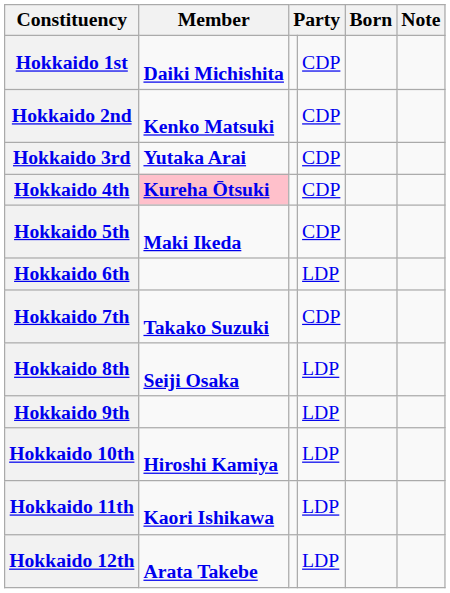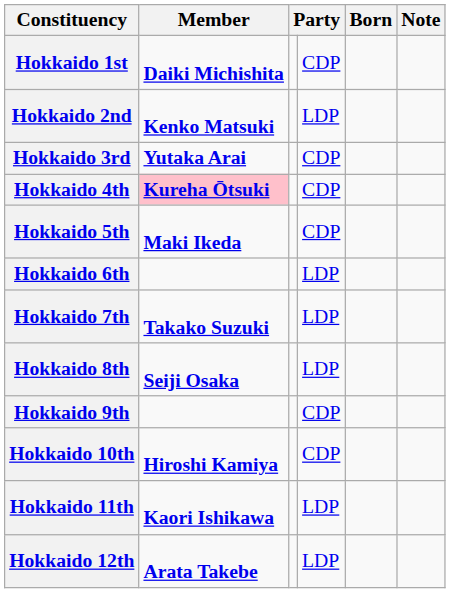(321, 115) CDP -> (321, 115) LDP
(321, 316) CDP -> (321, 316) LDP
(321, 411) LDP -> (321, 411) CDP
(321, 453) LDP -> (321, 453) CDP
